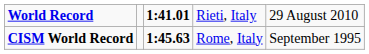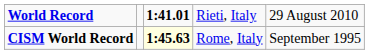(168, 37) no background -> (168, 37) lightyellow background
